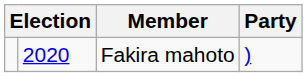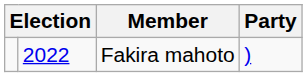(46, 54) 2020 -> (46, 54) 2022
